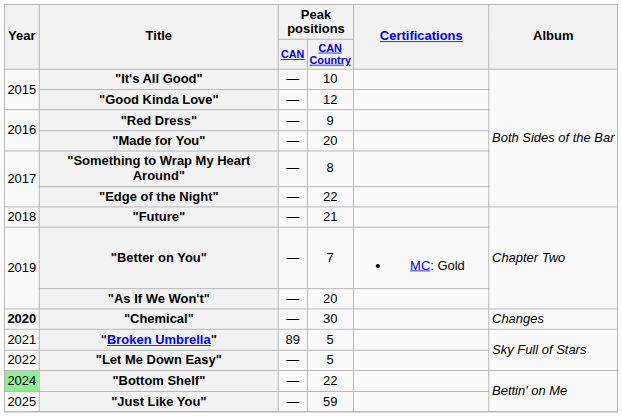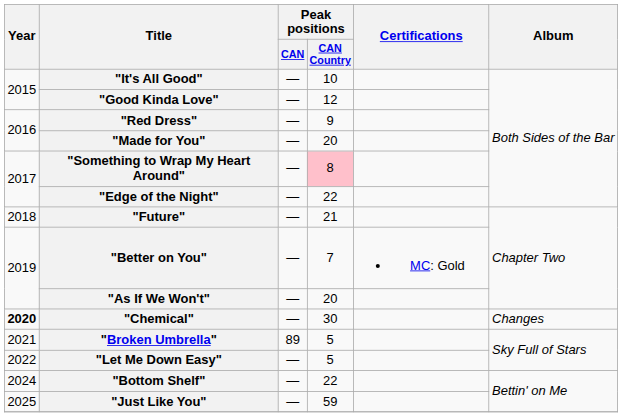(330, 168) no background -> (330, 168) pink background
(22, 381) lightgreen background -> (22, 381) no background
